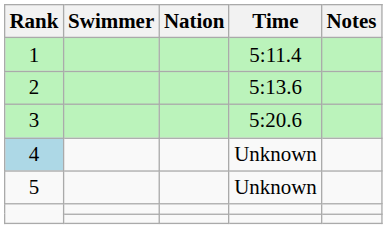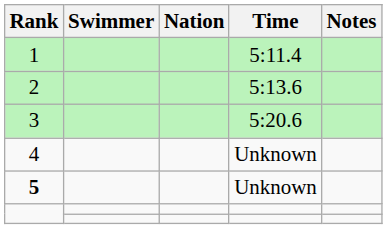(34, 154) lightblue background -> (34, 154) no background
(34, 187) normal -> (34, 187) bold
